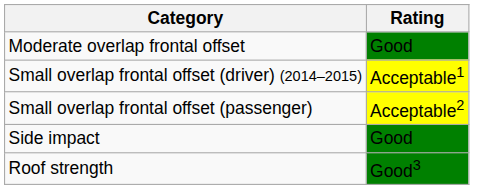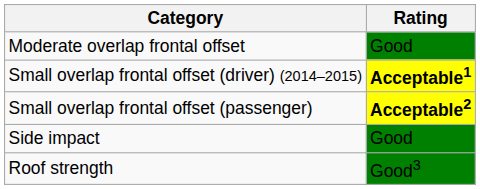(417, 76) normal -> (421, 76) bold
(417, 108) normal -> (421, 108) bold
